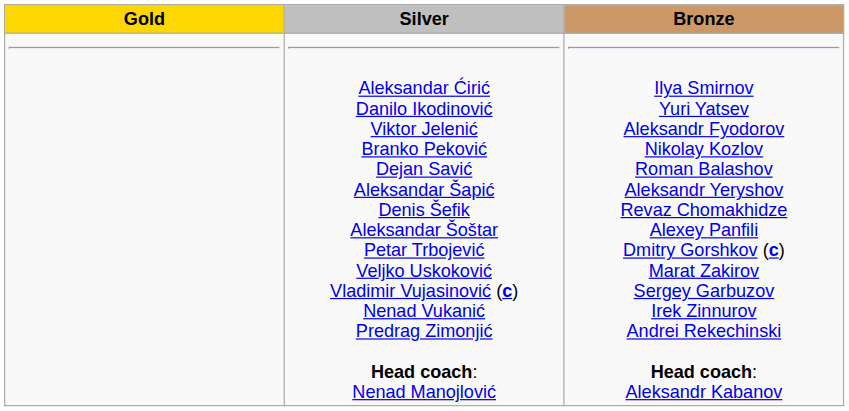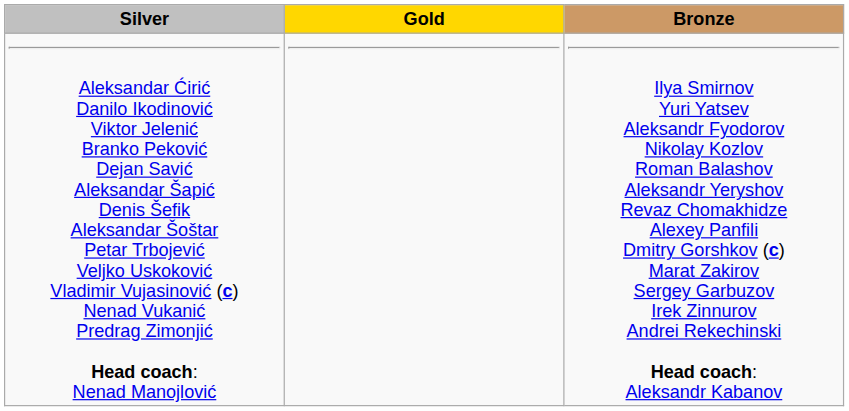columns swapped: (144, 19) <-> (424, 19)
